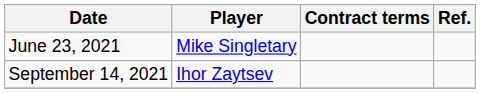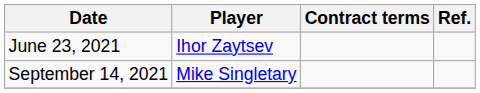(236, 46) Mike Singletary -> (225, 46) Ihor Zaytsev
(225, 74) Ihor Zaytsev -> (236, 74) Mike Singletary
